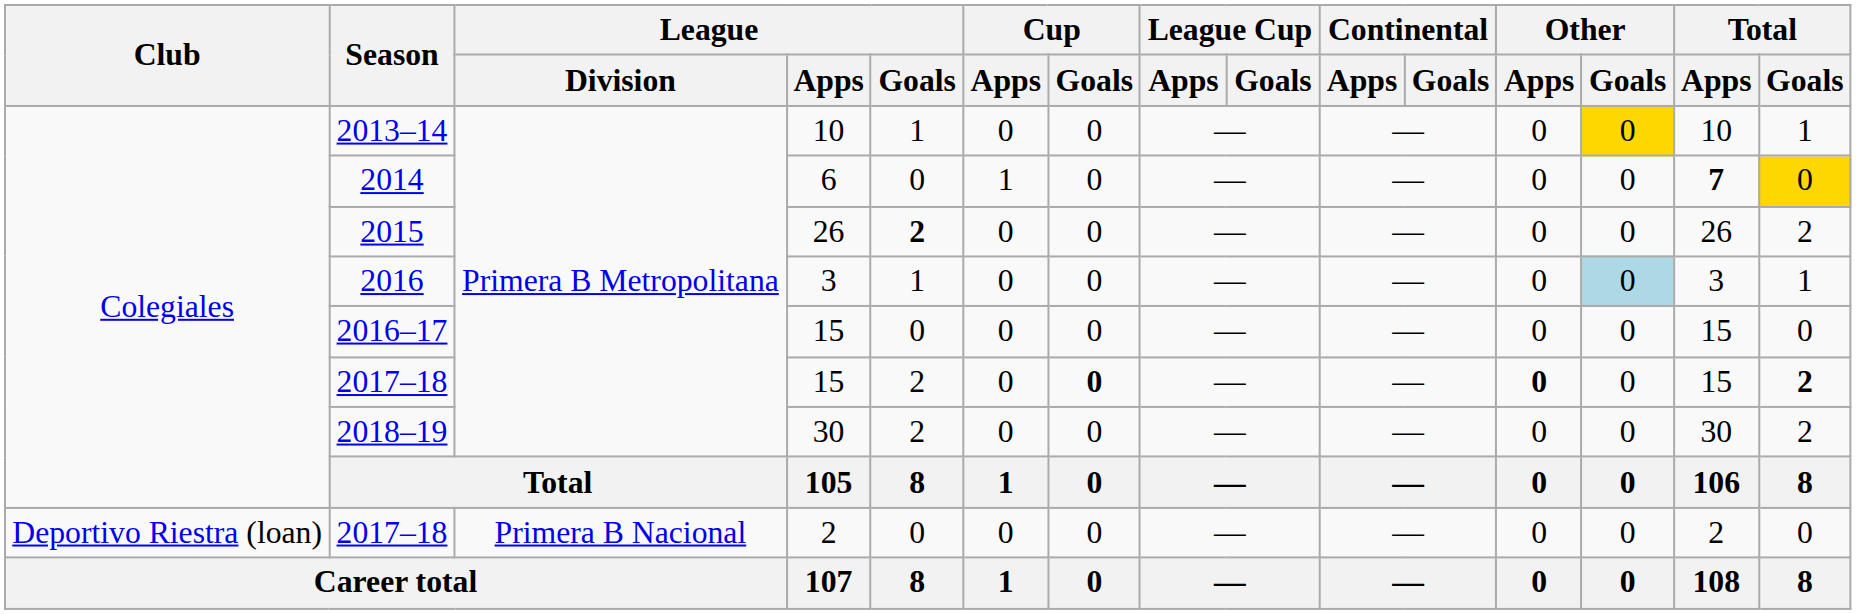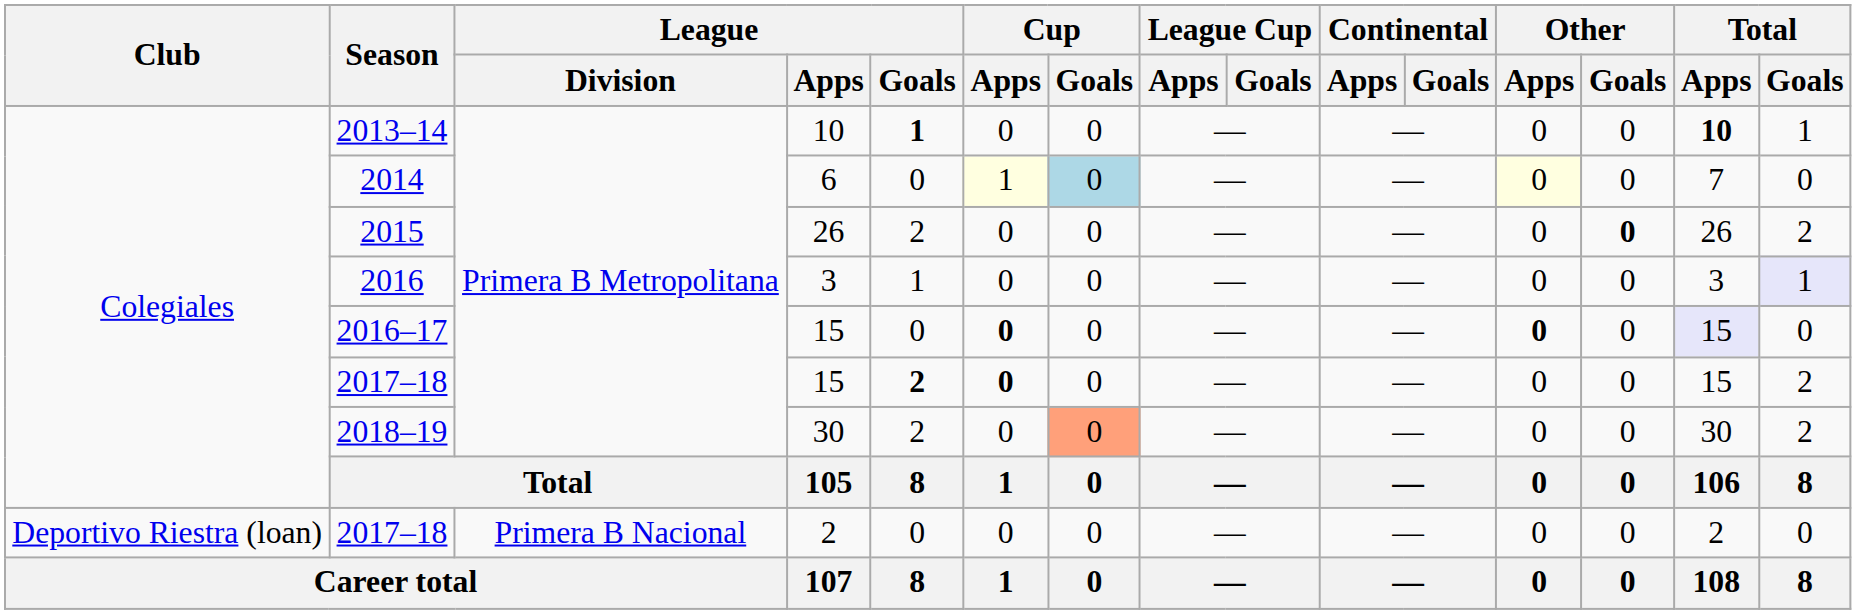(917, 130) normal -> (917, 130) bold
(1628, 130) gold background -> (1628, 130) no background
(1716, 130) normal -> (1716, 130) bold
(1006, 180) no background -> (1006, 180) lightyellow background
(1094, 180) no background -> (1094, 180) lightblue background
(1539, 180) no background -> (1539, 180) lightyellow background
(1716, 180) bold -> (1716, 180) normal
(1805, 180) gold background -> (1805, 180) no background
(917, 230) bold -> (917, 230) normal
(1628, 230) normal -> (1628, 230) bold
(1628, 280) lightblue background -> (1628, 280) no background
(1805, 280) no background -> (1805, 280) lavender background
(1006, 331) normal -> (1006, 331) bold
(1539, 331) normal -> (1539, 331) bold
(1716, 331) no background -> (1716, 331) lavender background
(917, 381) normal -> (917, 381) bold
(1006, 381) normal -> (1006, 381) bold
(1094, 381) bold -> (1094, 381) normal
(1539, 381) bold -> (1539, 381) normal
(1805, 381) bold -> (1805, 381) normal
(1094, 431) no background -> (1094, 431) lightsalmon background
